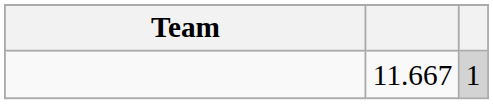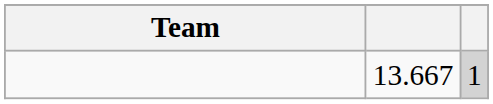(413, 74) 11.667 -> (413, 74) 13.667
